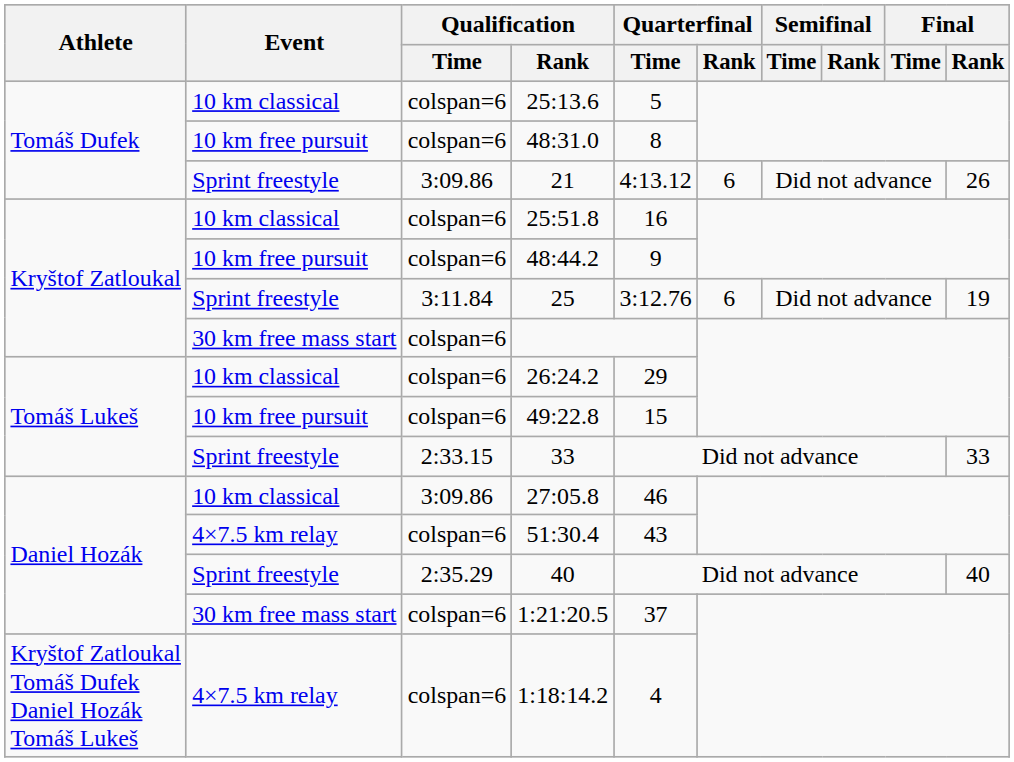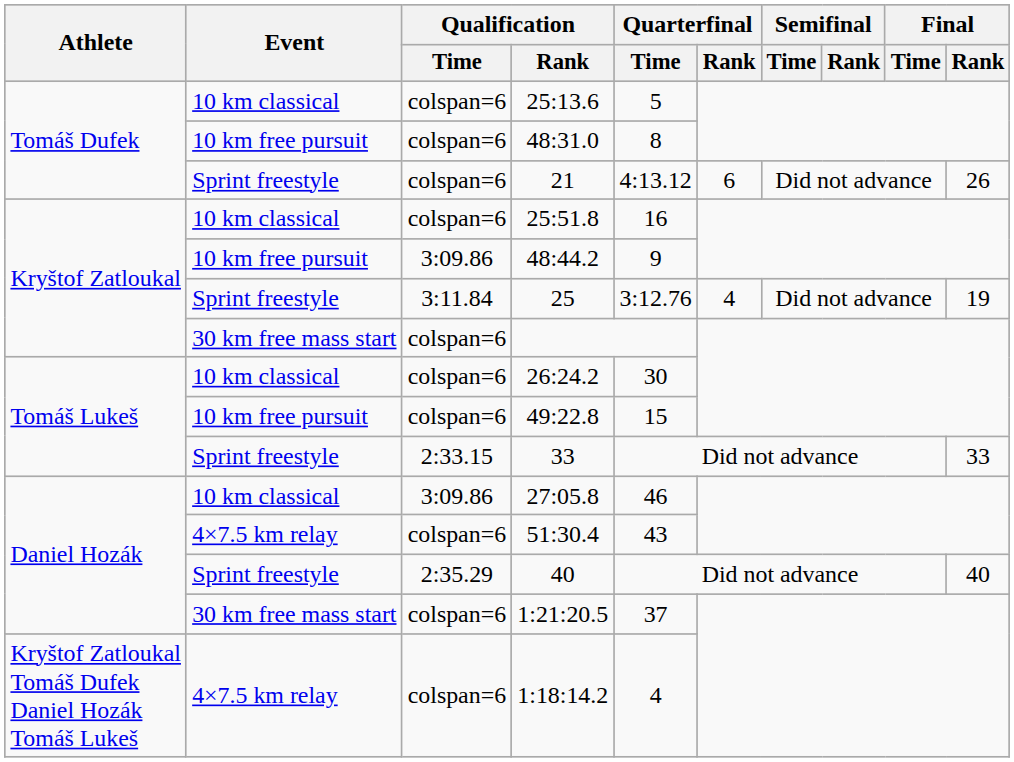(457, 180) 3:09.86 -> (457, 180) colspan=6
(457, 259) colspan=6 -> (457, 259) 3:09.86
(729, 298) 6 -> (729, 298) 4
(656, 377) 29 -> (656, 377) 30
